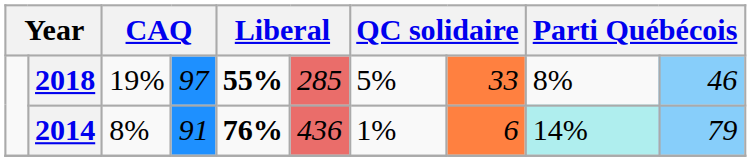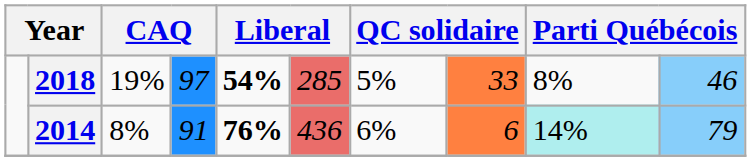(253, 80) 55% -> (253, 80) 54%
(376, 129) 1% -> (376, 129) 6%
